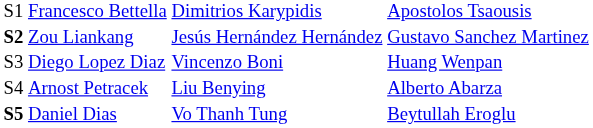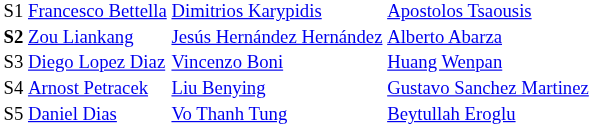(488, 36) Gustavo Sanchez Martinez -> (445, 36) Alberto Abarza
(445, 88) Alberto Abarza -> (488, 88) Gustavo Sanchez Martinez
(13, 113) bold -> (13, 113) normal
